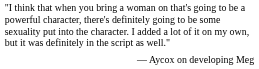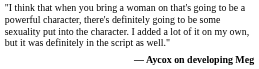(194, 60) normal -> (193, 60) bold
